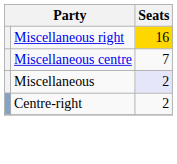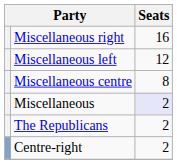(162, 37) gold background -> (162, 37) no background
+ row: (65, 59)
(166, 59) 7 -> (166, 81) 8
+ row: (61, 125)
